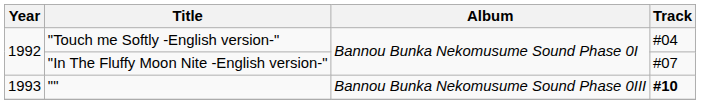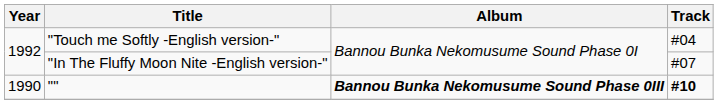(24, 87) 1993 -> (24, 87) 1990
(490, 87) normal -> (499, 87) bold
